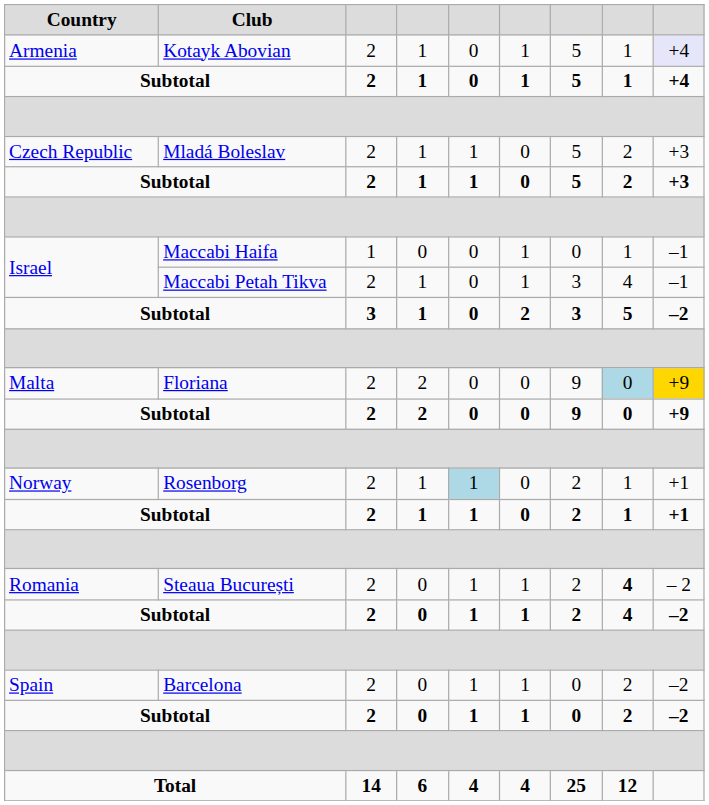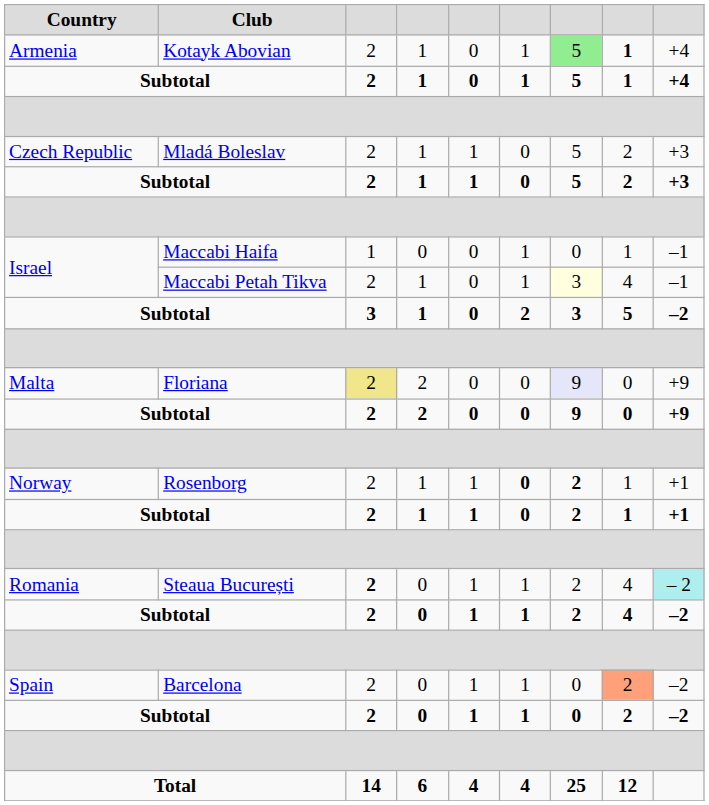(576, 50) no background -> (576, 50) lightgreen background
(628, 50) normal -> (628, 50) bold
(679, 50) lavender background -> (679, 50) no background
(576, 282) no background -> (576, 282) lightyellow background
(371, 383) no background -> (371, 383) khaki background
(576, 383) no background -> (576, 383) lavender background
(628, 383) lightblue background -> (628, 383) no background
(679, 383) gold background -> (679, 383) no background
(474, 483) lightblue background -> (474, 483) no background
(525, 483) normal -> (525, 483) bold
(576, 483) normal -> (576, 483) bold
(371, 584) normal -> (371, 584) bold
(628, 584) bold -> (628, 584) normal
(679, 584) no background -> (679, 584) paleturquoise background
(628, 684) no background -> (628, 684) lightsalmon background
